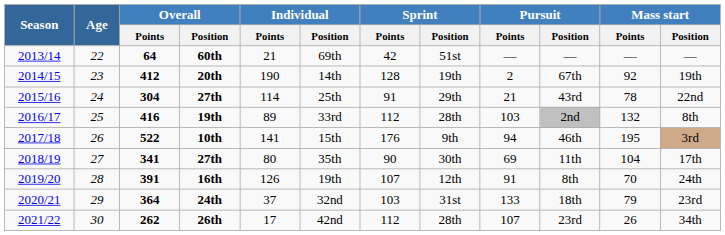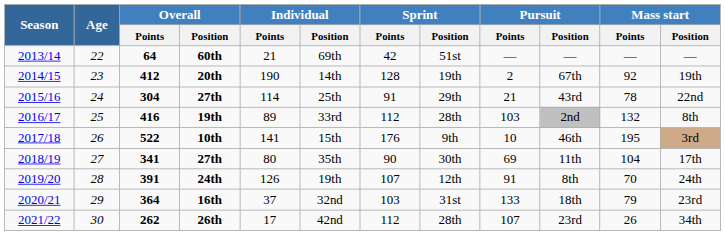(510, 138) 94 -> (510, 138) 10
(210, 179) 16th -> (210, 179) 24th
(210, 199) 24th -> (210, 199) 16th
